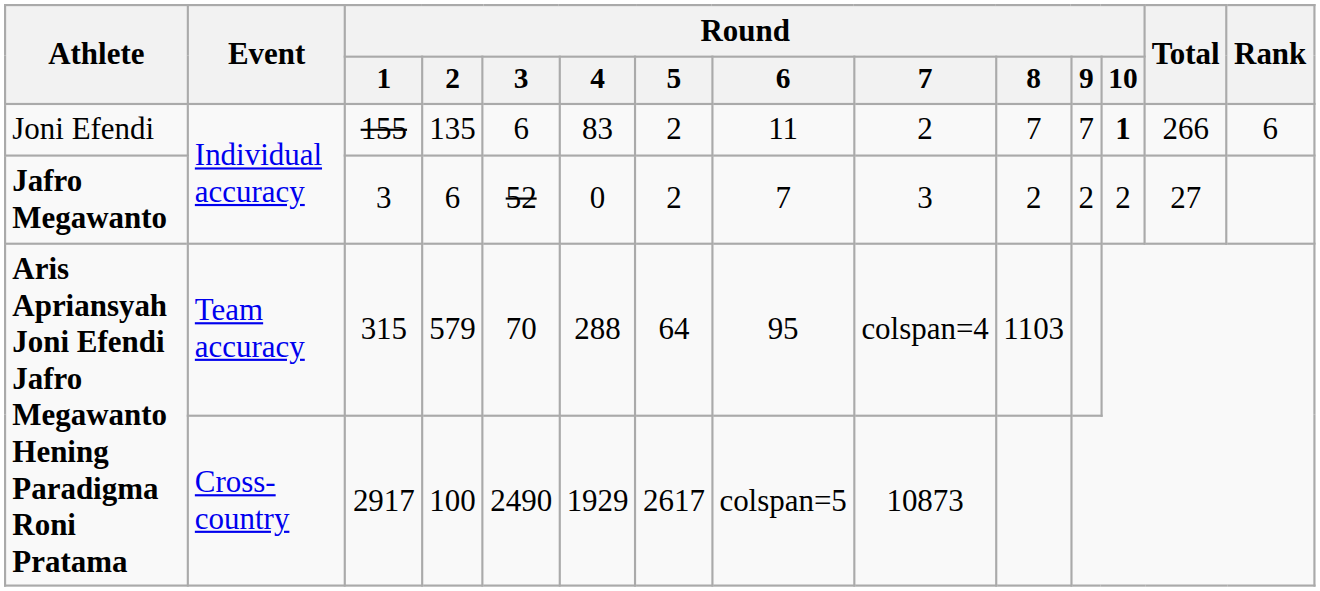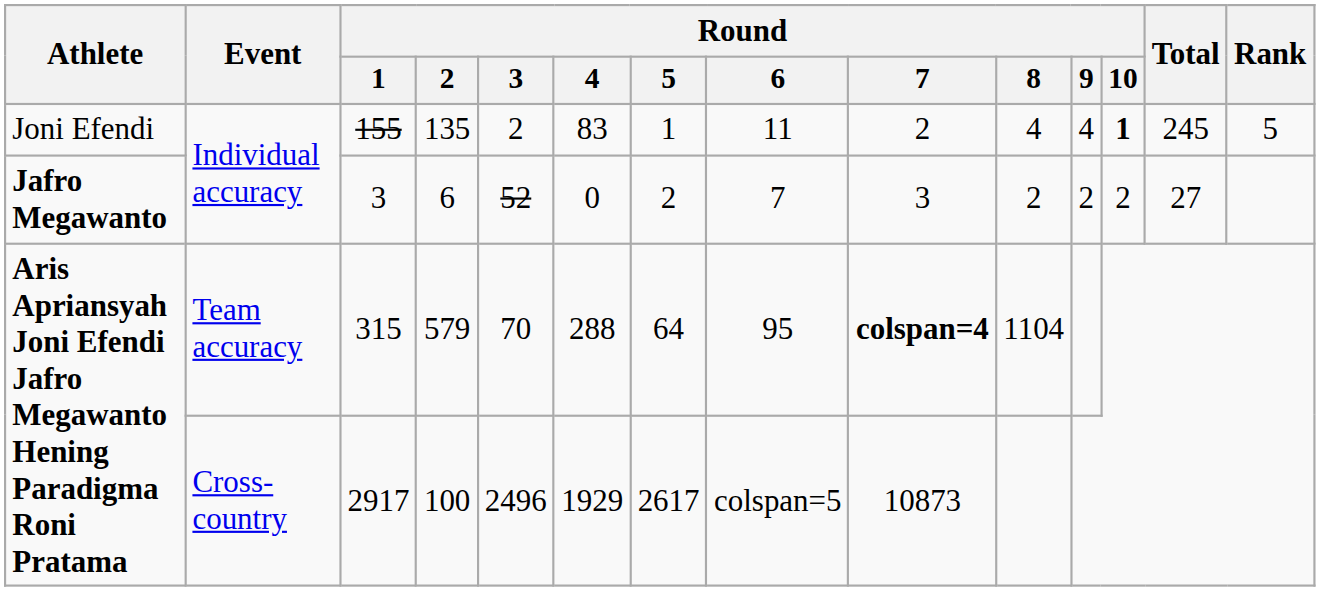(521, 129) 6 -> (516, 129) 2
(674, 129) 2 -> (669, 129) 1
(1034, 129) 7 -> (1034, 129) 4
(1086, 129) 7 -> (1086, 129) 4
(1186, 129) 266 -> (1186, 129) 245
(1270, 129) 6 -> (1270, 129) 5
(925, 328) normal -> (922, 328) bold
(1034, 328) 1103 -> (1034, 328) 1104
(521, 500) 2490 -> (516, 500) 2496
